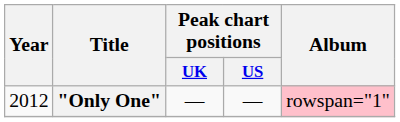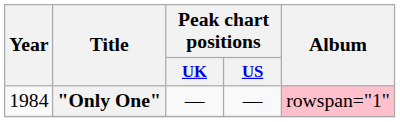(29, 101) 2012 -> (29, 101) 1984
